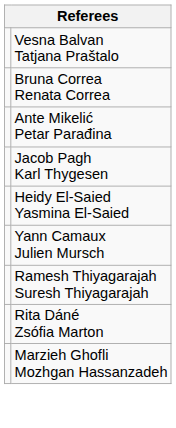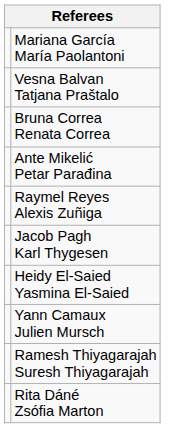+ row: (70, 47)
+ row: (62, 205)
- row: (91, 363)
